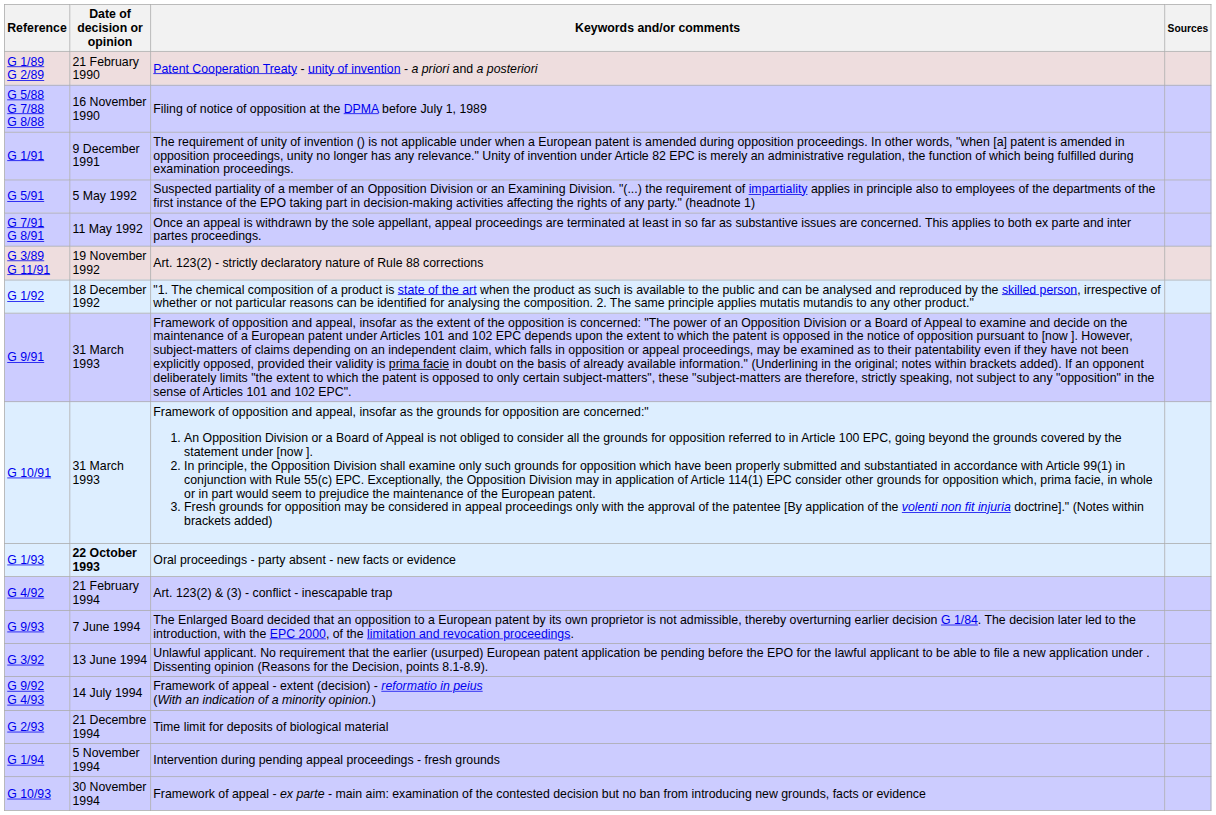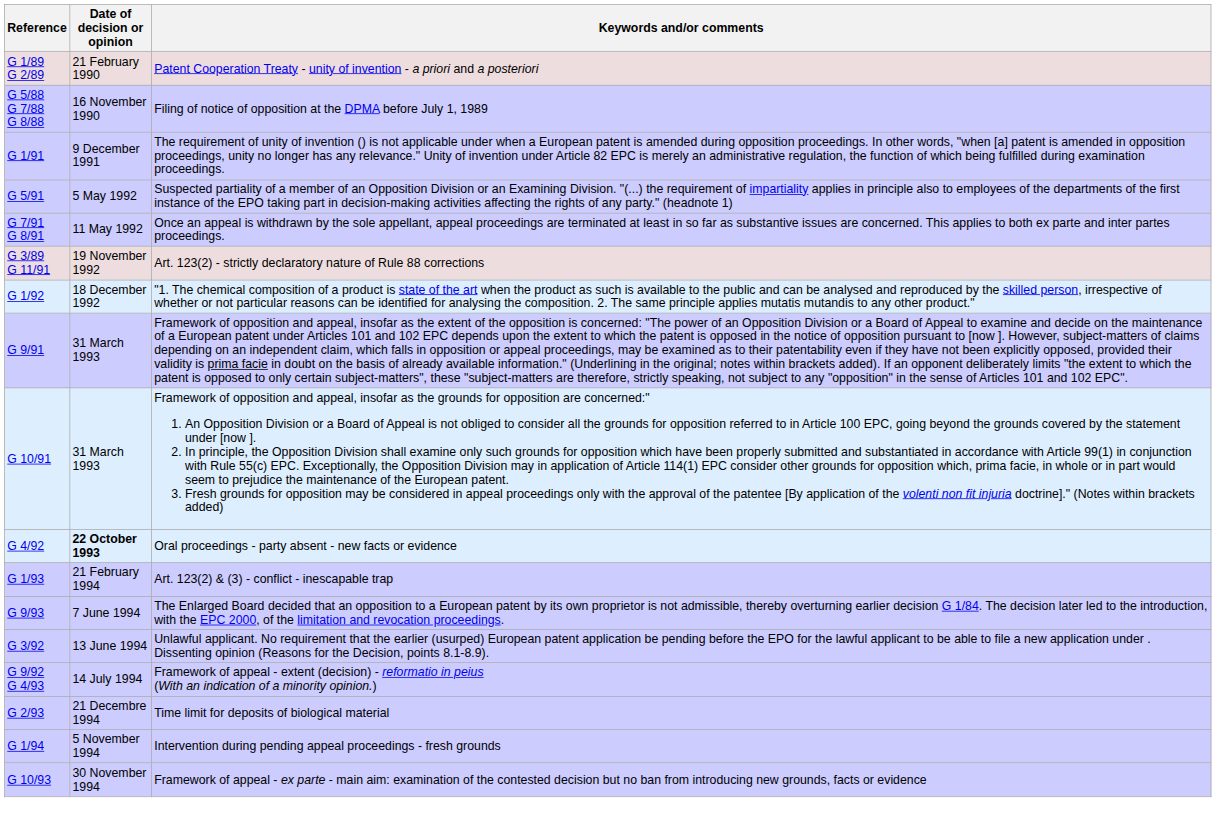- column: (1188, 28)
(26, 560) G 1/93 -> (26, 546) G 4/92
(26, 593) G 4/92 -> (26, 579) G 1/93
